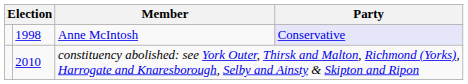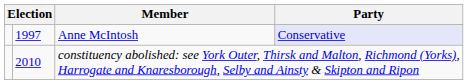(28, 34) 1998 -> (28, 34) 1997
